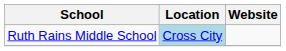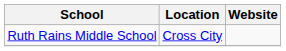(192, 35) lightblue background -> (192, 35) no background
